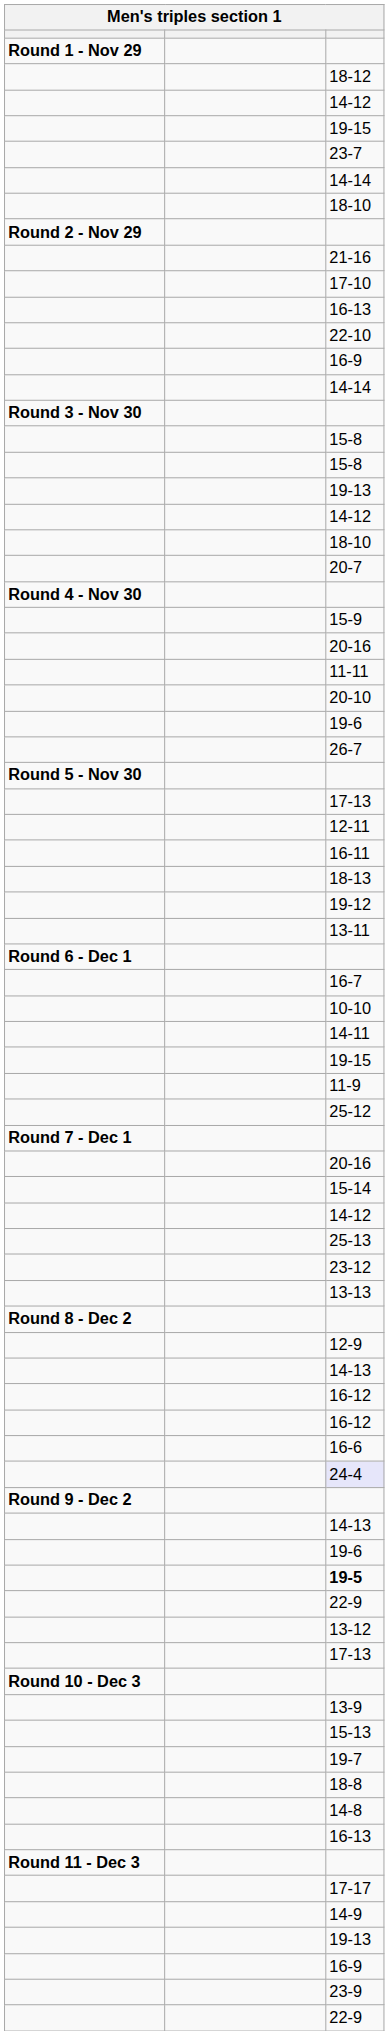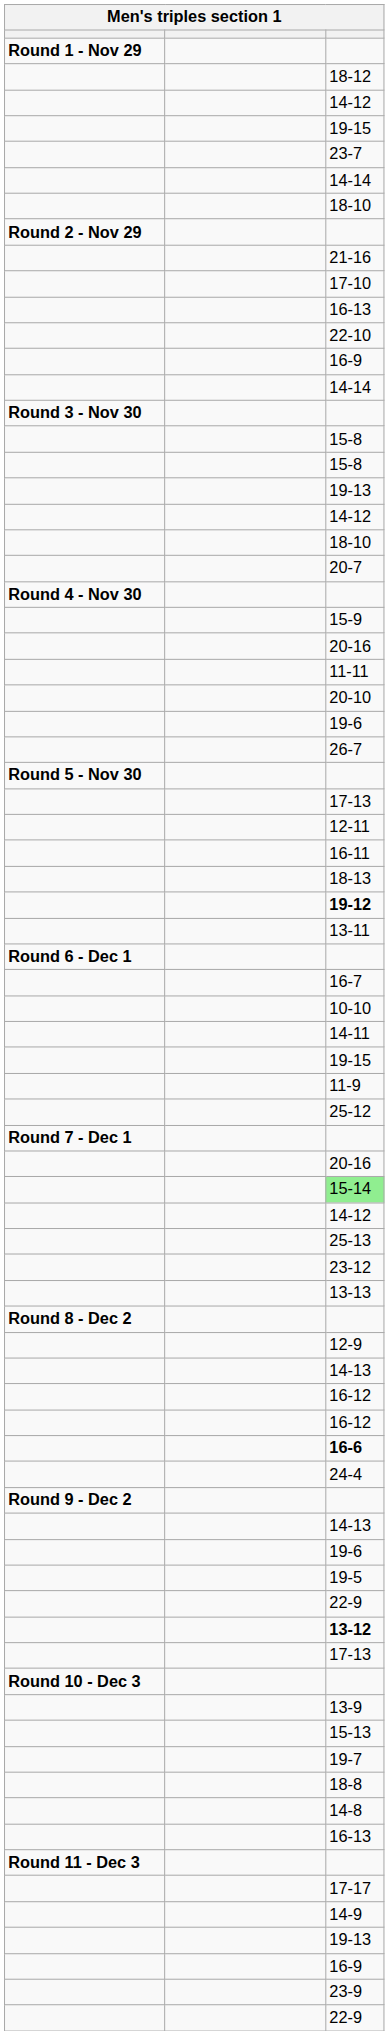(350, 904) normal -> (350, 904) bold
(350, 1189) no background -> (350, 1189) lightgreen background
(346, 1448) normal -> (346, 1448) bold
(346, 1474) lavender background -> (346, 1474) no background
(346, 1577) bold -> (346, 1577) normal
(350, 1629) normal -> (350, 1629) bold
